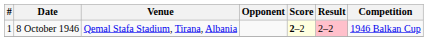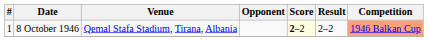(326, 28) pink background -> (326, 28) no background
(385, 28) no background -> (385, 28) lightsalmon background
